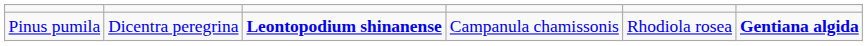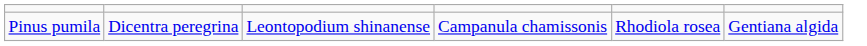(344, 26) bold -> (338, 26) normal
(799, 26) bold -> (783, 26) normal
